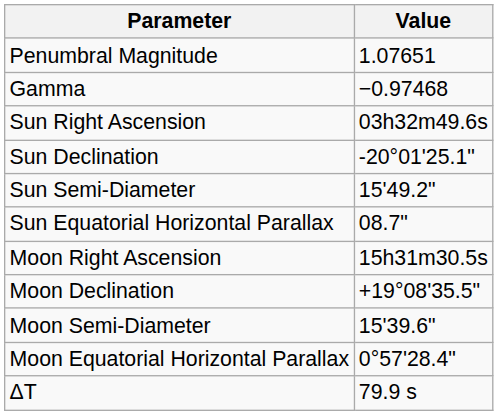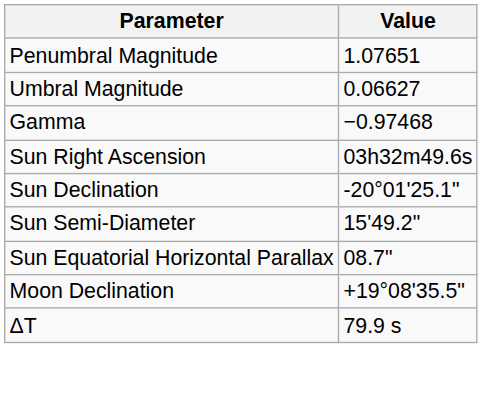+ row: (97, 88)
- row: (115, 257)
- row: (110, 325)
- row: (179, 358)
